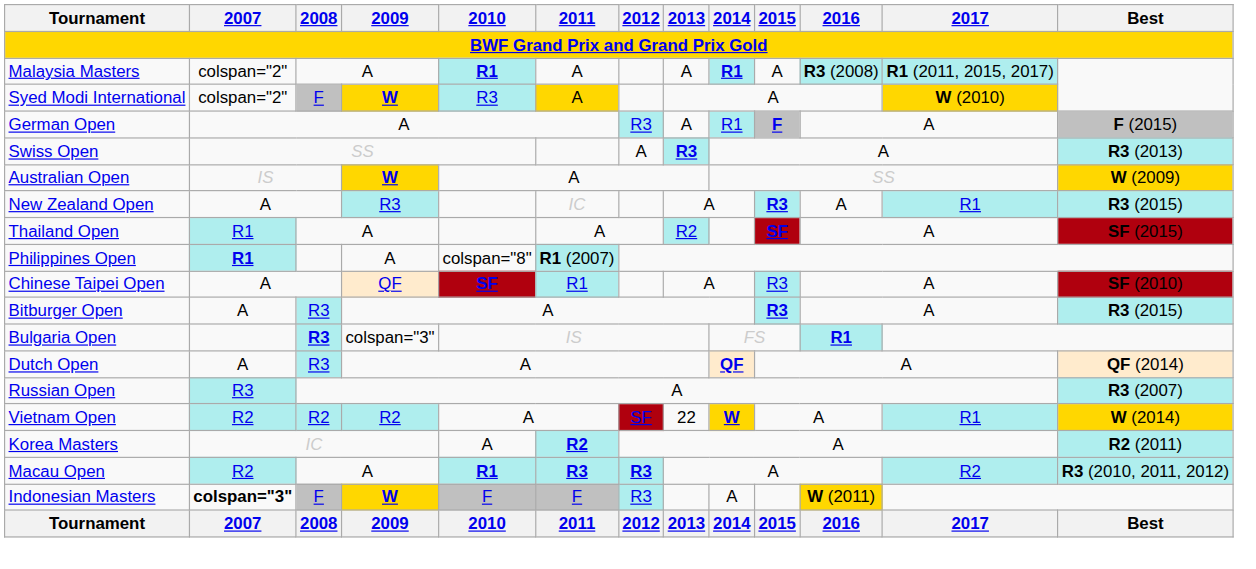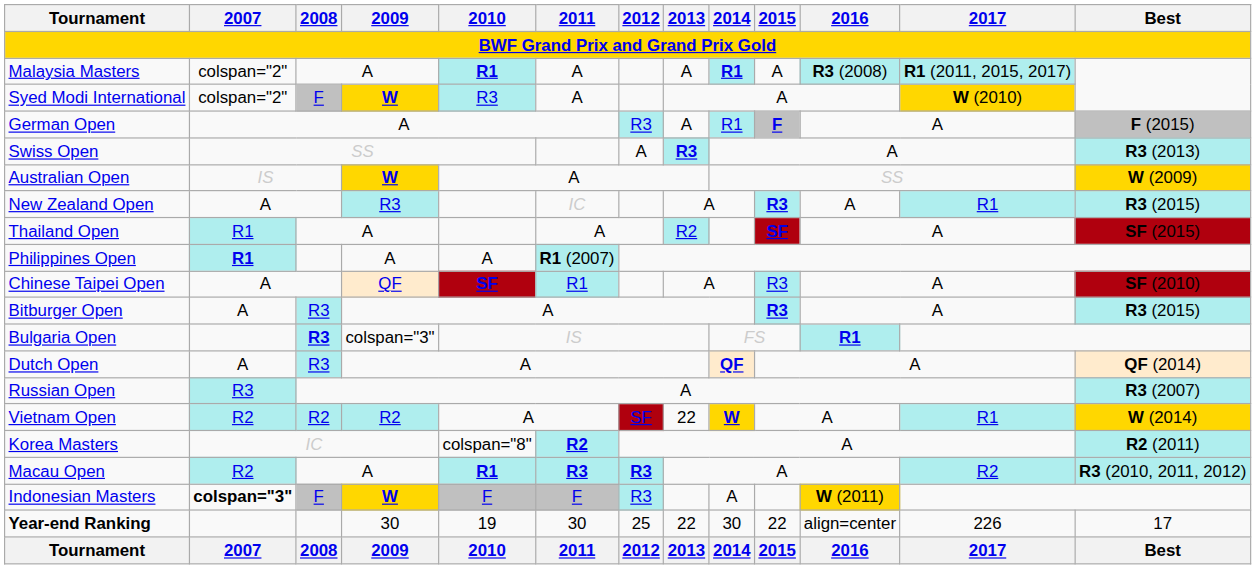(577, 98) gold background -> (577, 98) no background
(487, 258) colspan="8" -> (487, 258) A
(487, 444) A -> (487, 444) colspan="8"
+ row: (80, 524)
